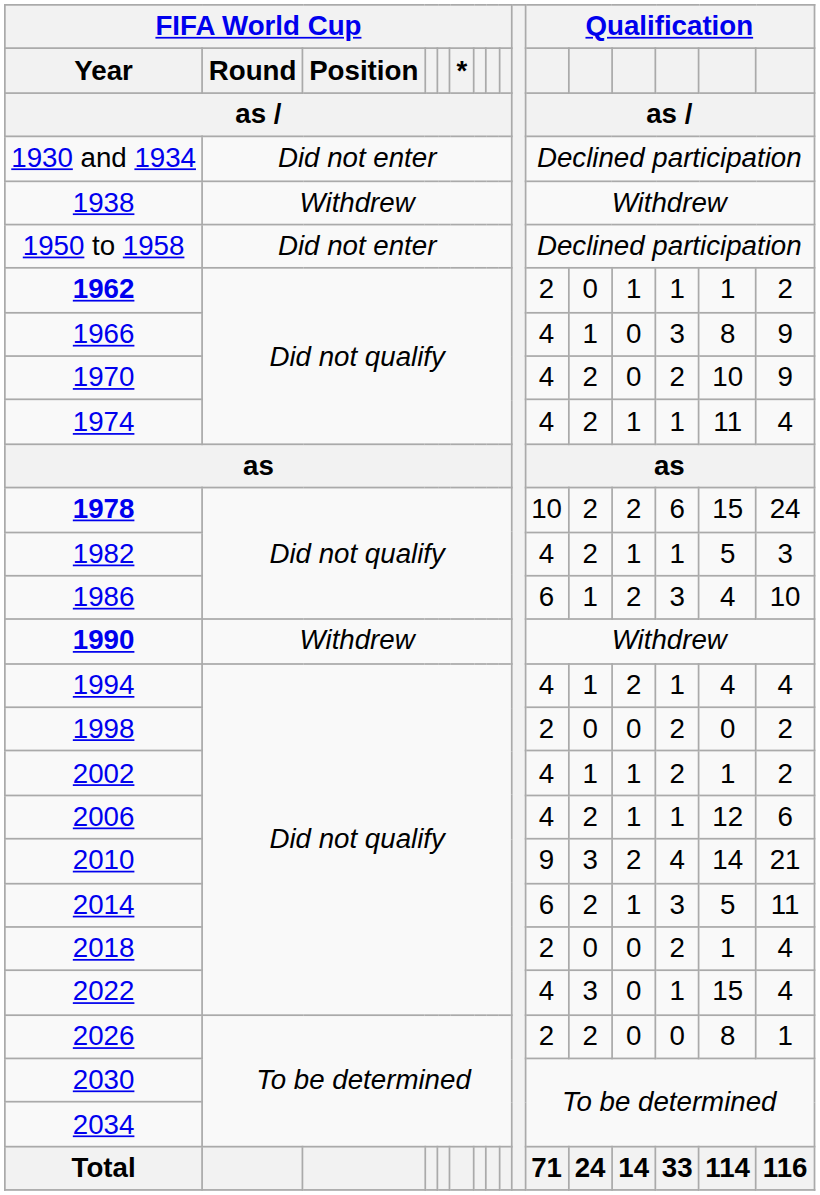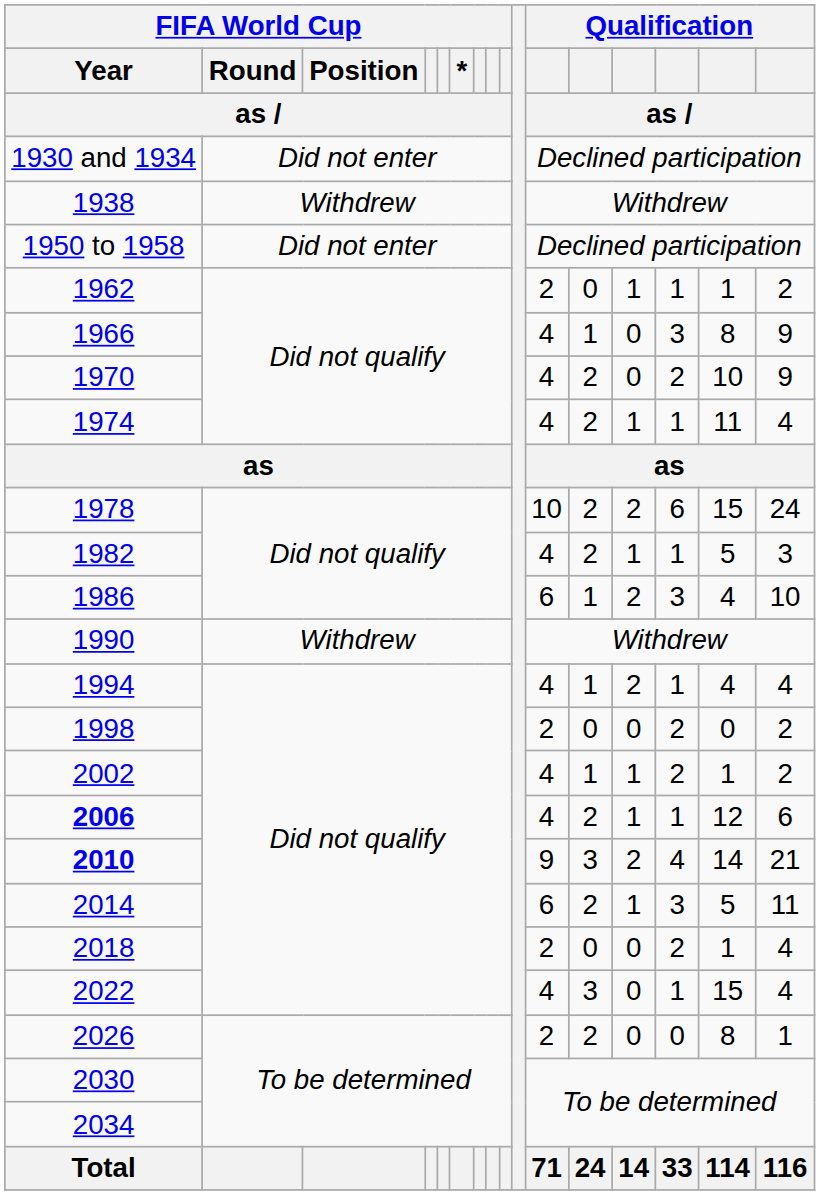(104, 289) bold -> (104, 289) normal
(104, 509) bold -> (104, 509) normal
(104, 641) bold -> (104, 641) normal
(104, 816) normal -> (104, 816) bold
(104, 860) normal -> (104, 860) bold
